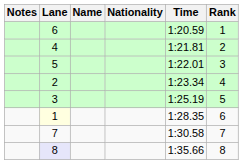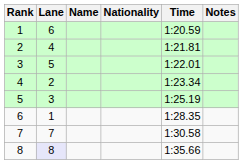columns swapped: (222, 13) <-> (22, 13)
(55, 116) lightyellow background -> (51, 116) no background
